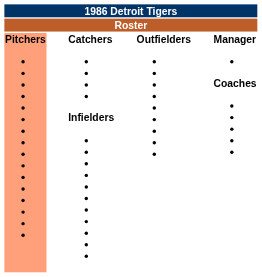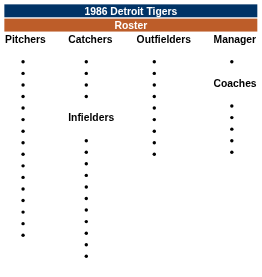(25, 137) lightsalmon background -> (25, 137) no background
